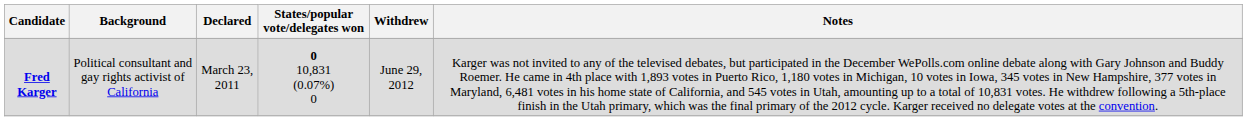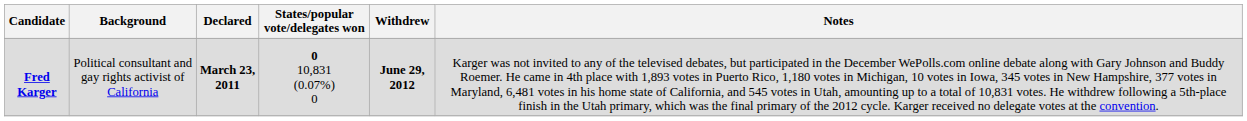(227, 77) normal -> (228, 77) bold
(401, 77) normal -> (402, 77) bold
